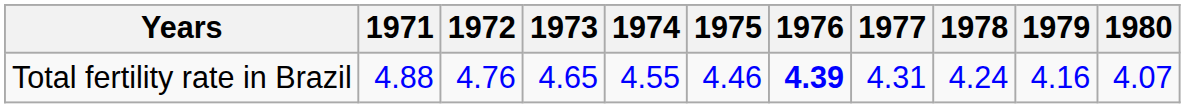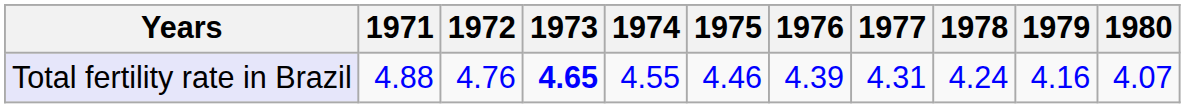(182, 77) no background -> (182, 77) lavender background
(568, 77) normal -> (568, 77) bold
(814, 77) bold -> (814, 77) normal
